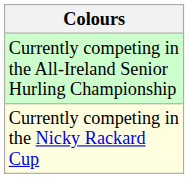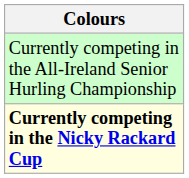(94, 138) normal -> (92, 138) bold
